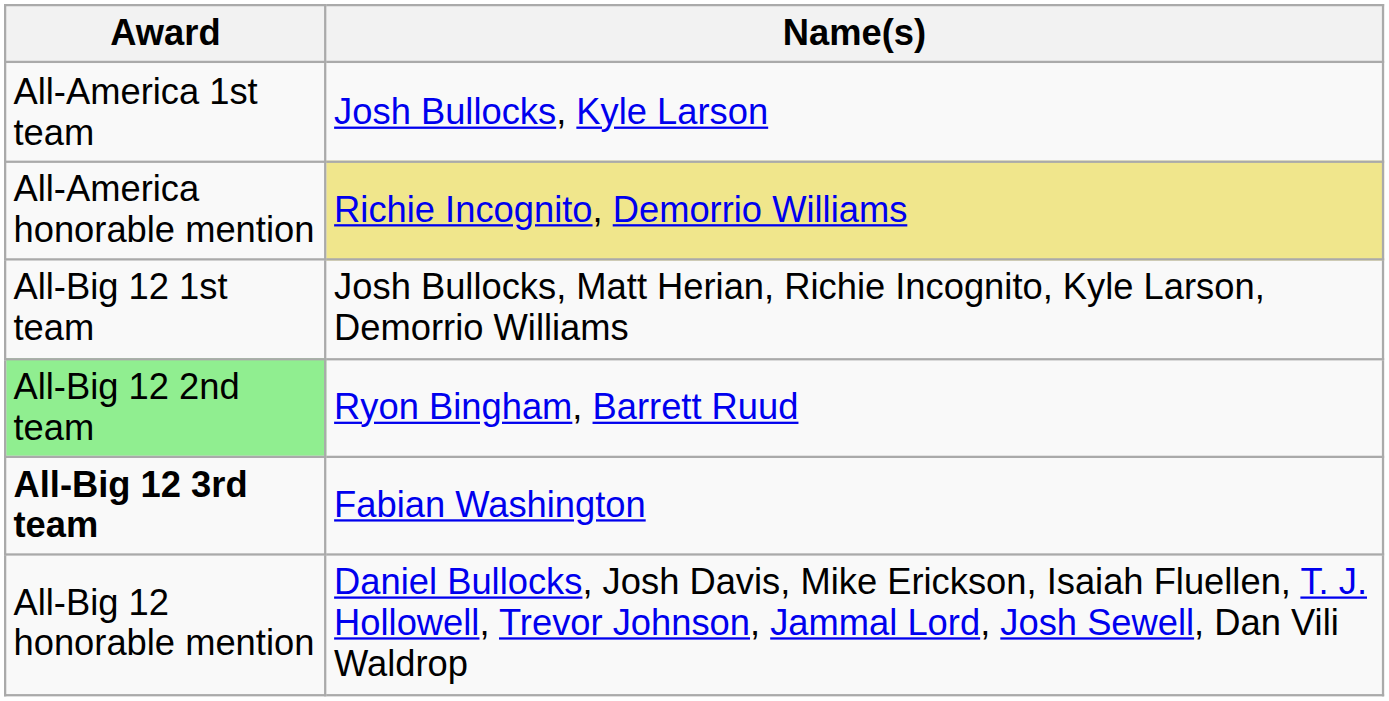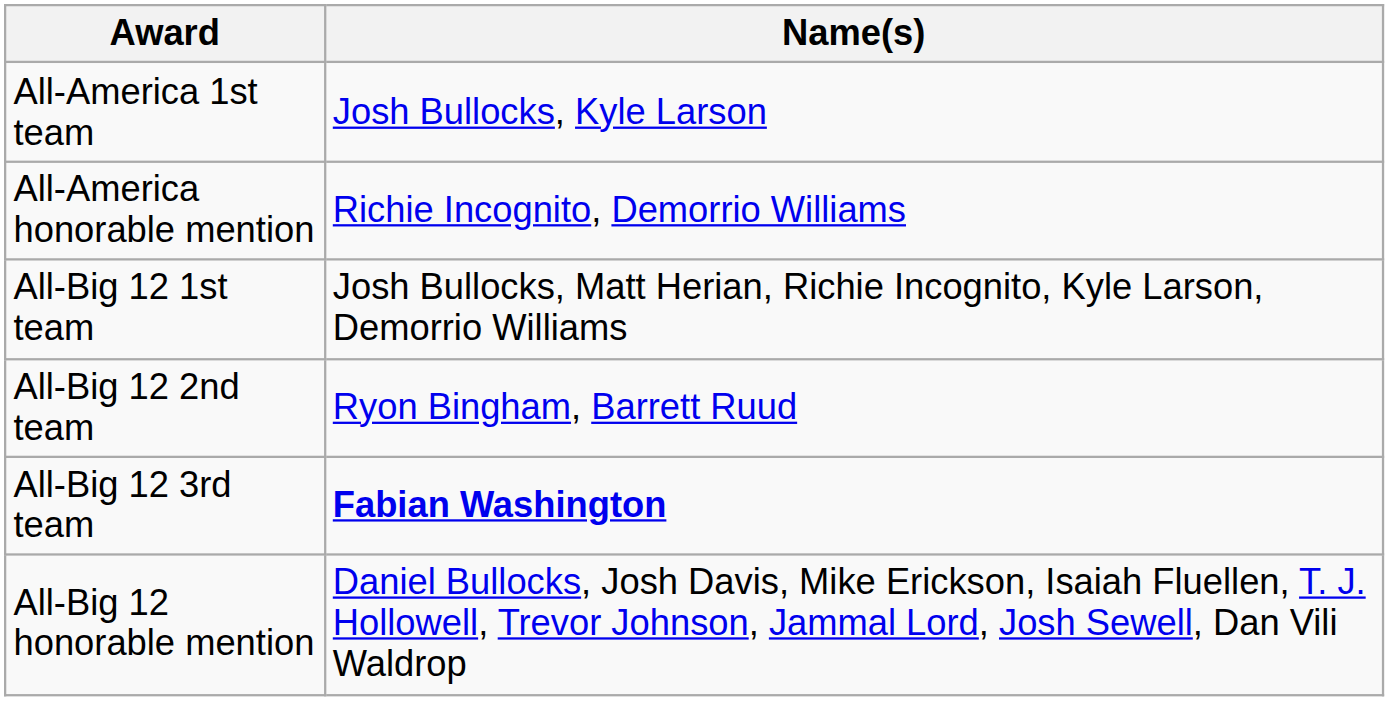(621, 209) khaki background -> (619, 209) no background
(127, 406) lightgreen background -> (127, 406) no background
(131, 505) bold -> (123, 505) normal
(490, 505) normal -> (500, 505) bold
